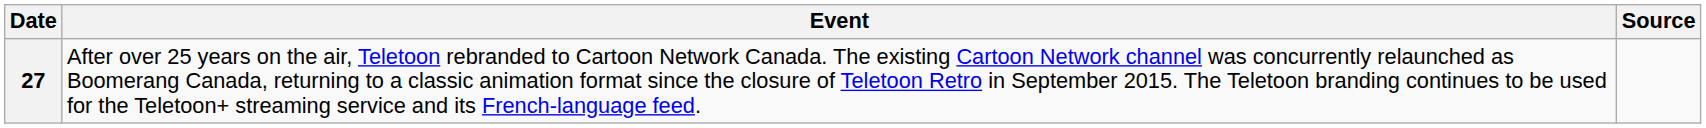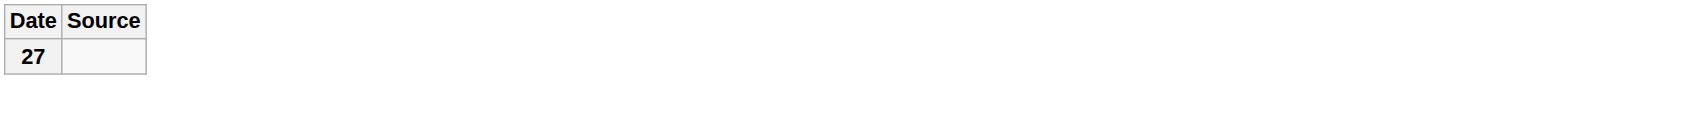- column: (839, 21)
